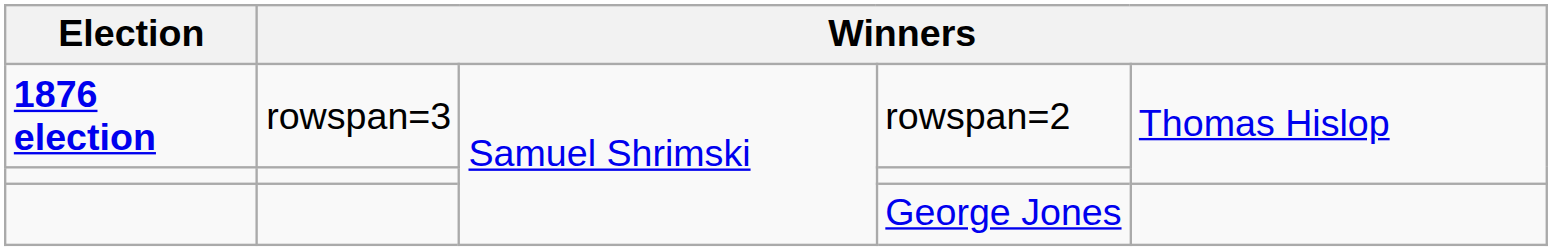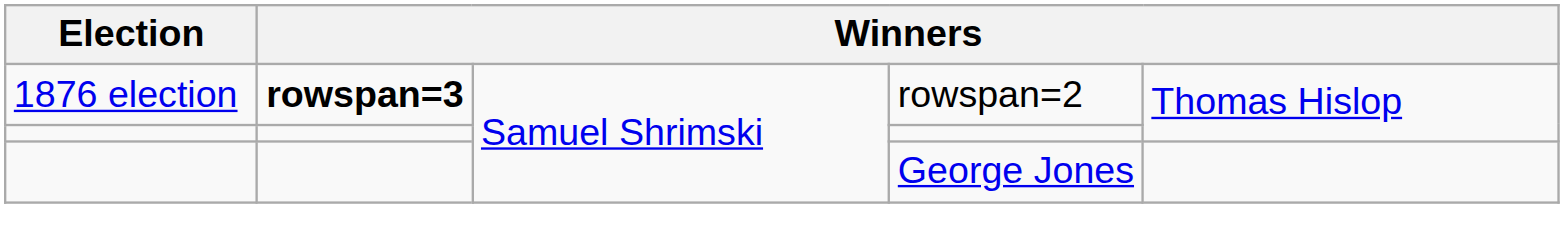(85, 115) bold -> (126, 93) normal
(359, 115) normal -> (365, 93) bold
